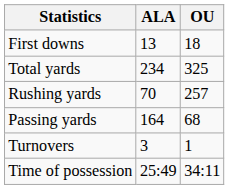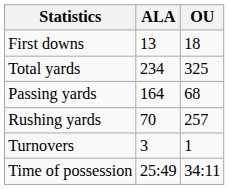rows swapped: (55, 94) <-> (52, 119)
